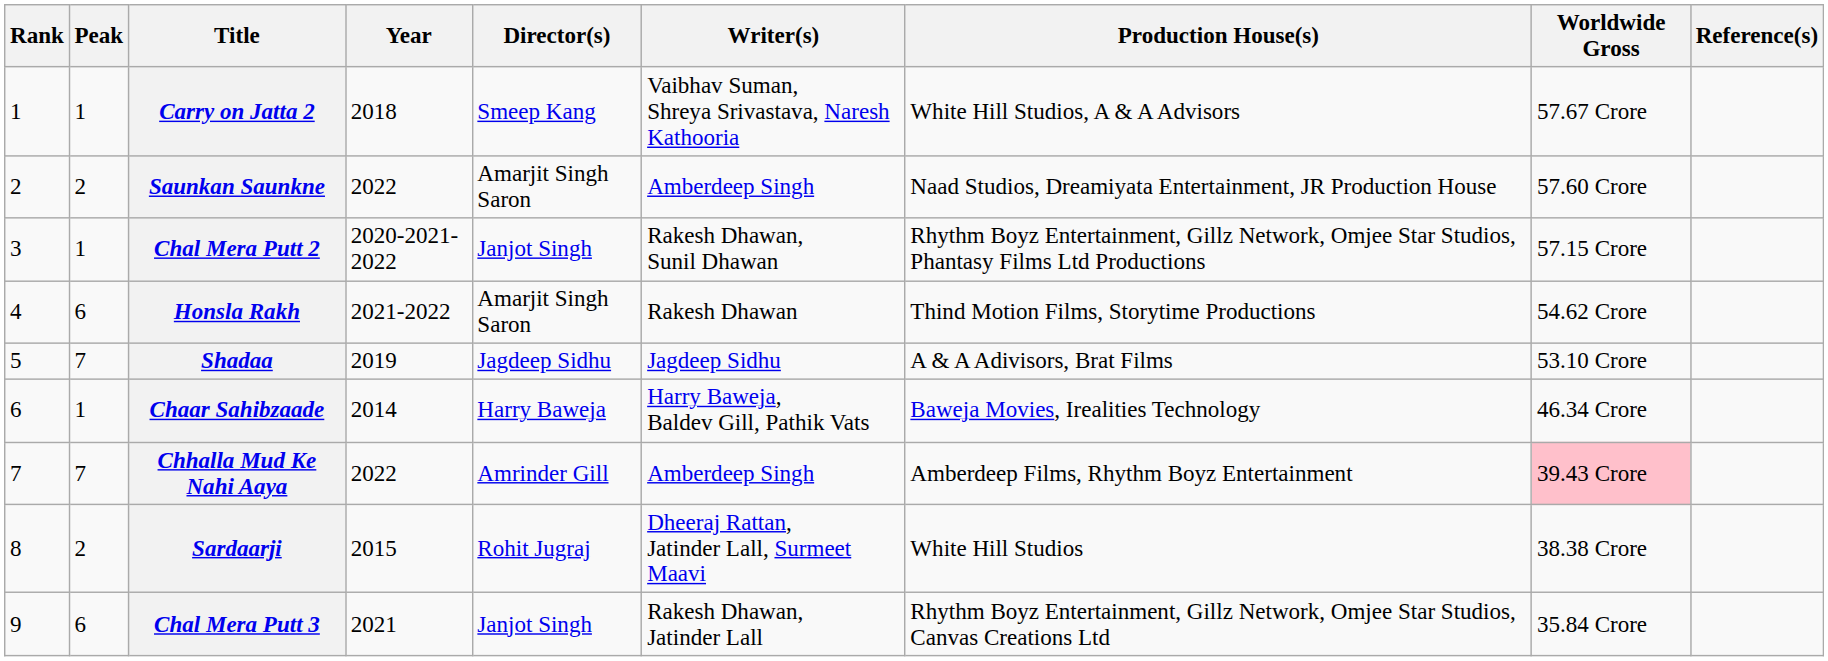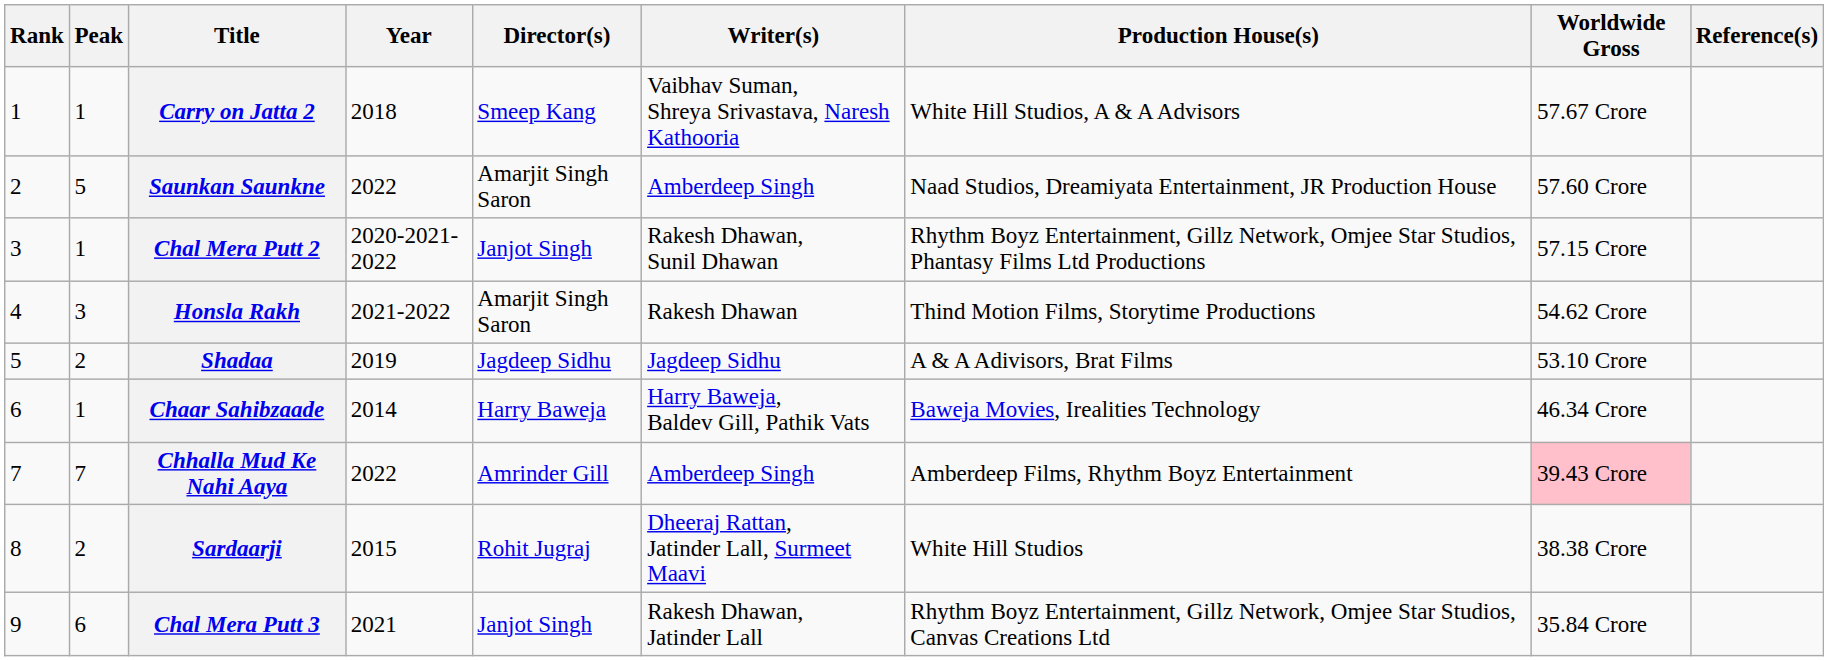(80, 186) 2 -> (80, 186) 5
(80, 311) 6 -> (80, 311) 3
(80, 360) 7 -> (80, 360) 2
